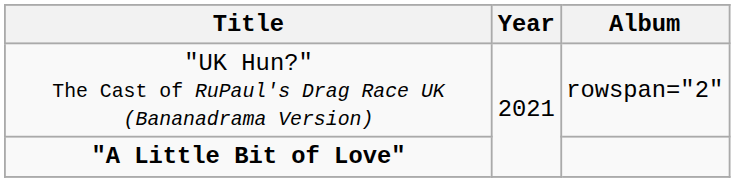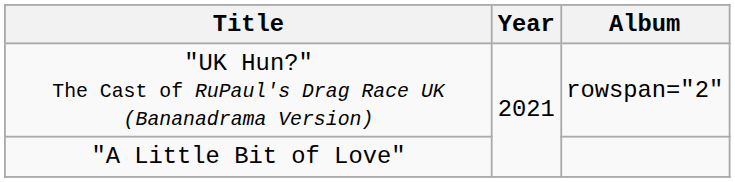(248, 157) bold -> (248, 157) normal
